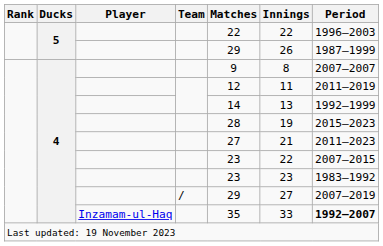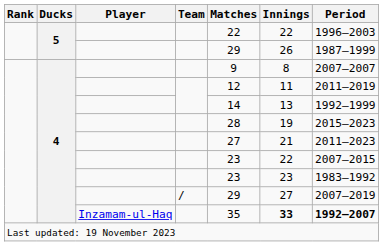(286, 214) normal -> (286, 214) bold
